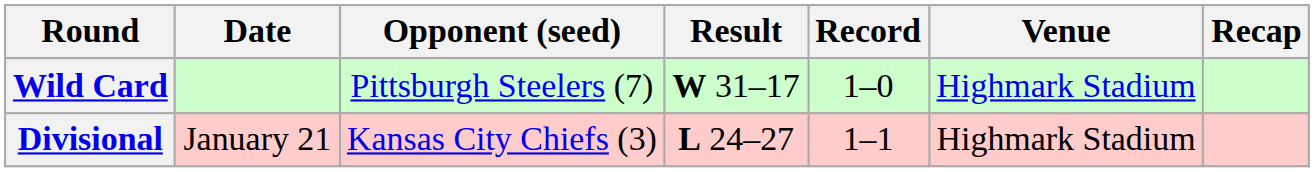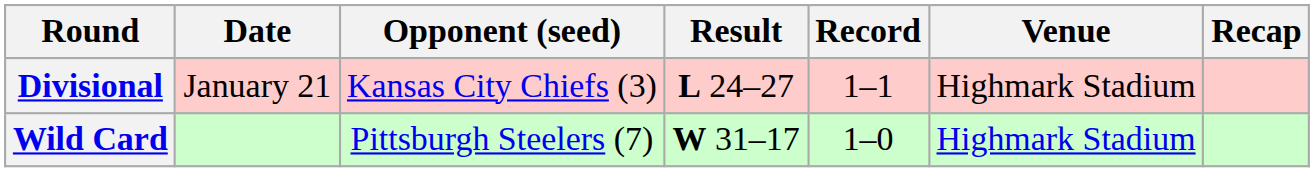rows swapped: (90, 85) <-> (90, 138)
